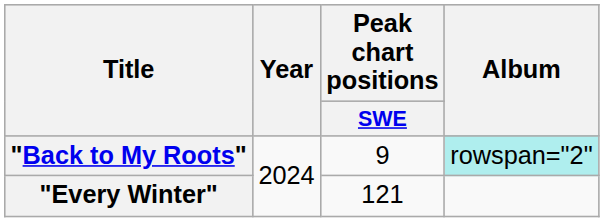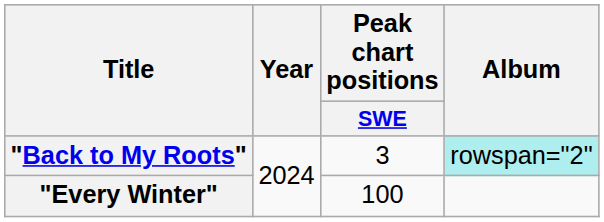(382, 155) 9 -> (382, 155) 3
(382, 195) 121 -> (382, 195) 100
